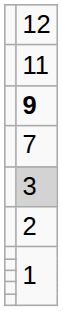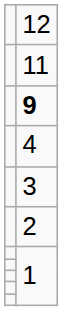(29, 145) 7 -> (29, 145) 4
(29, 186) lightgrey background -> (29, 186) no background
